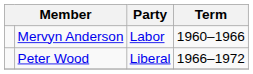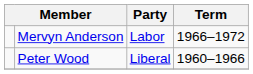(211, 36) 1960–1966 -> (211, 36) 1966–1972
(211, 58) 1966–1972 -> (211, 58) 1960–1966
